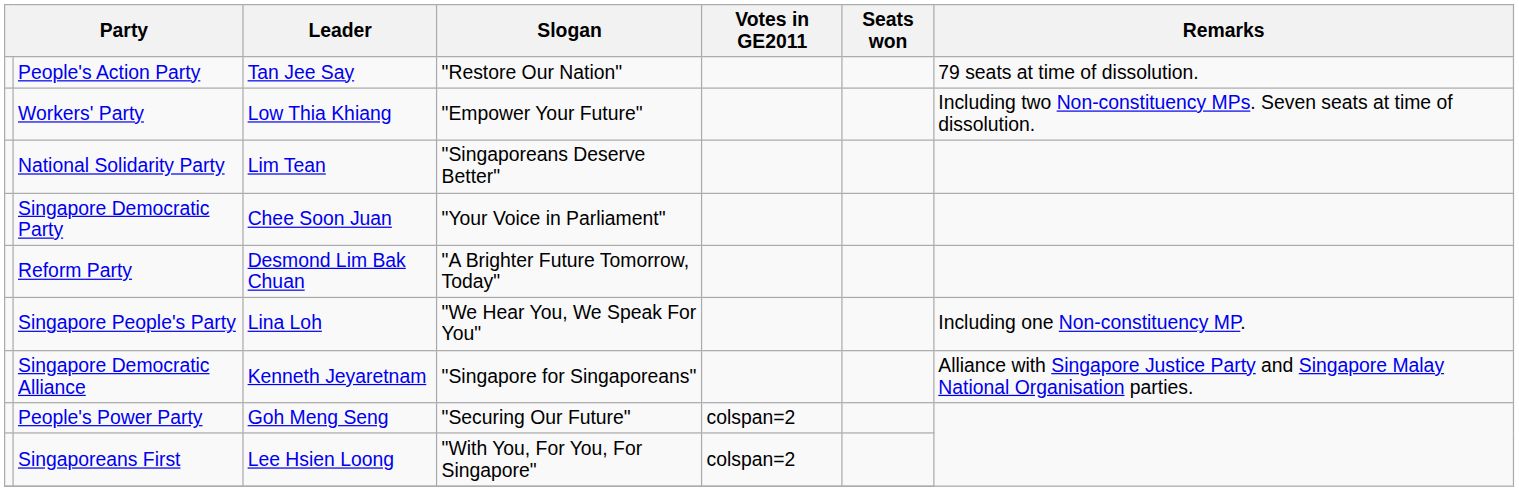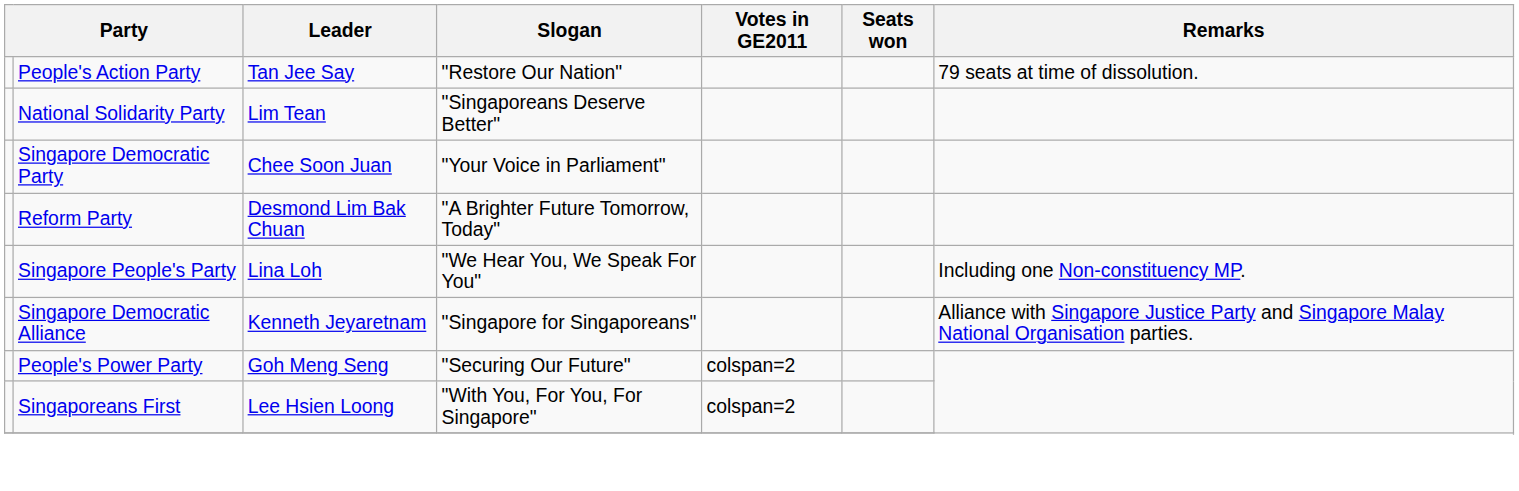- row: (81, 113)
